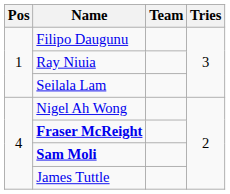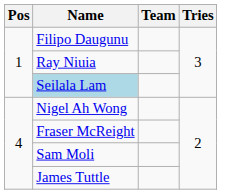(71, 85) no background -> (71, 85) lightblue background
(89, 131) bold -> (85, 131) normal
(66, 154) bold -> (65, 154) normal
